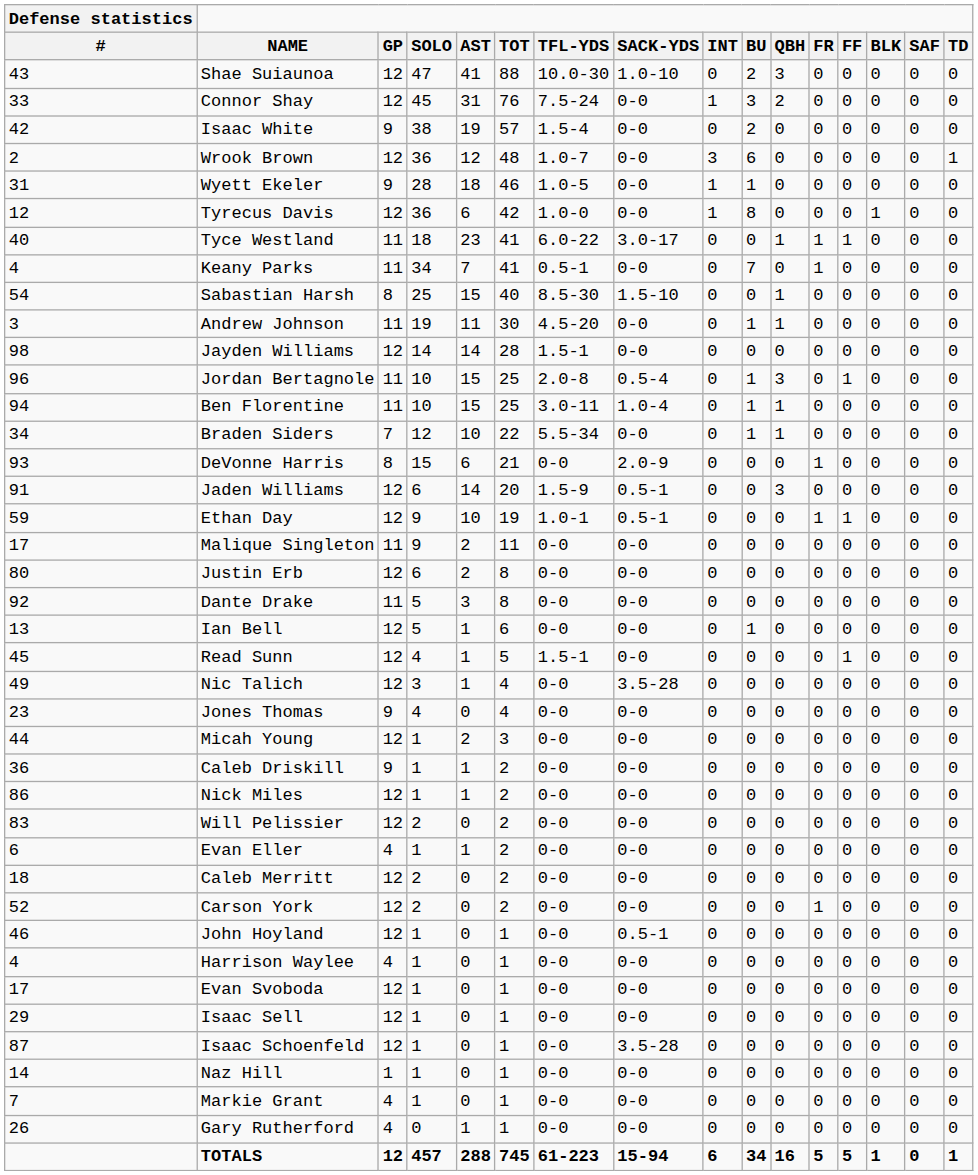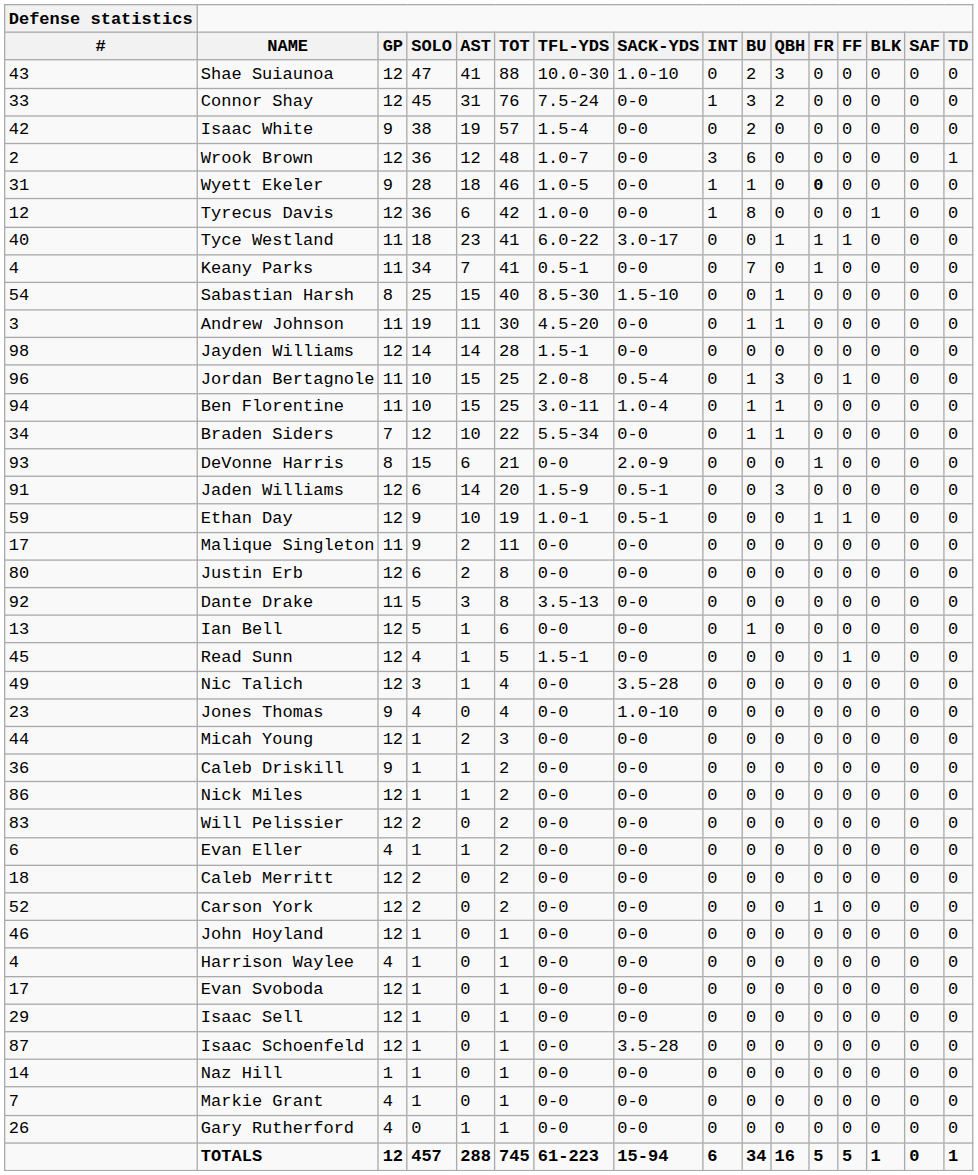(818, 185) normal -> (818, 185) bold
(553, 601) 0-0 -> (568, 601) 3.5-13
(633, 712) 0-0 -> (648, 712) 1.0-10
(643, 934) 0.5-1 -> (633, 934) 0-0
